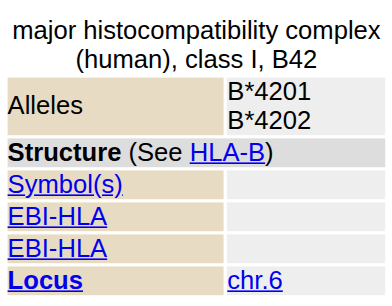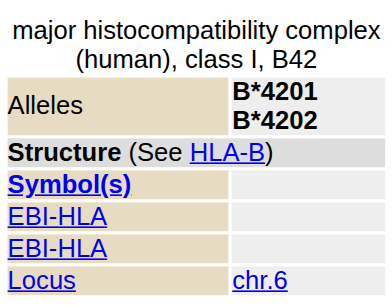(269, 106) normal -> (275, 106) bold
(65, 184) normal -> (69, 184) bold
(45, 280) bold -> (42, 280) normal
